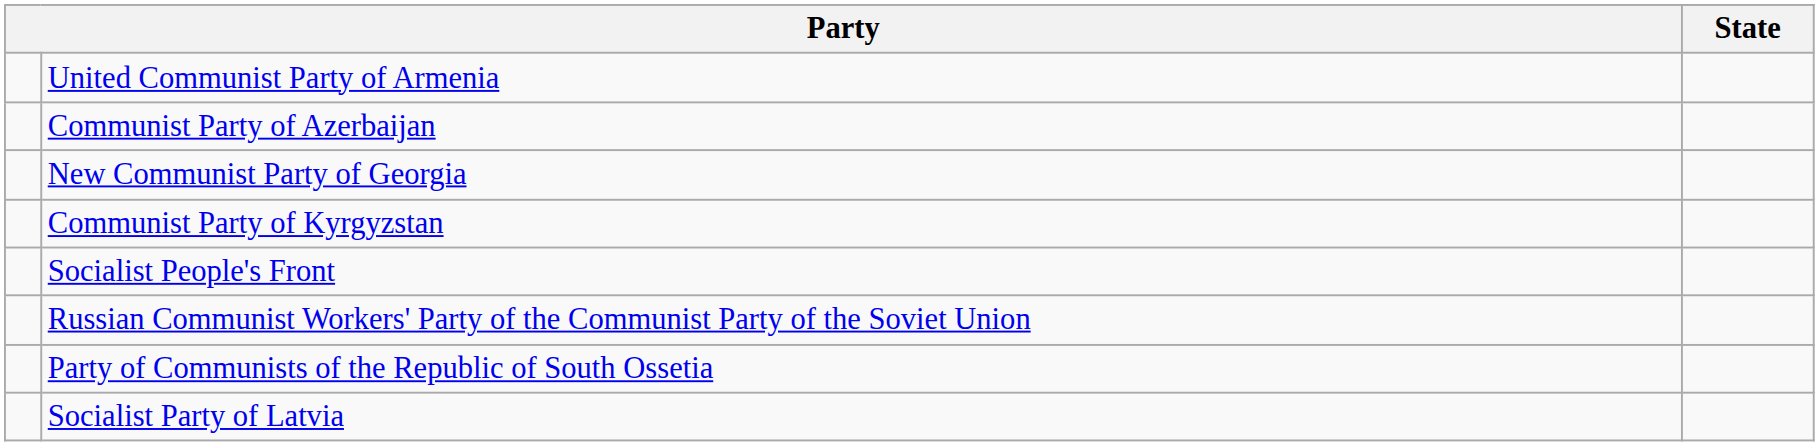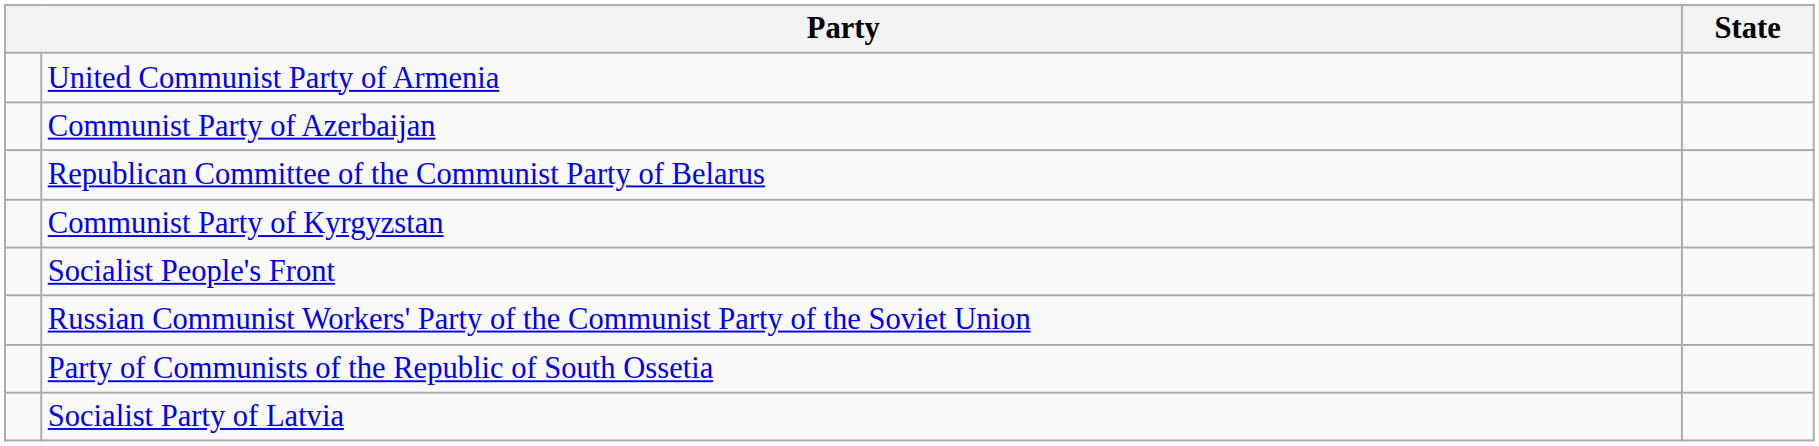+ row: (406, 174)
- row: (257, 174)
